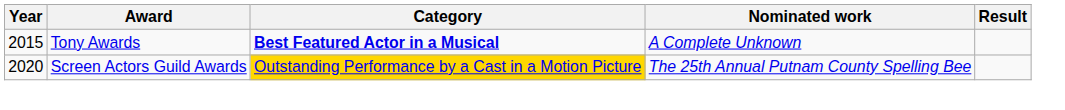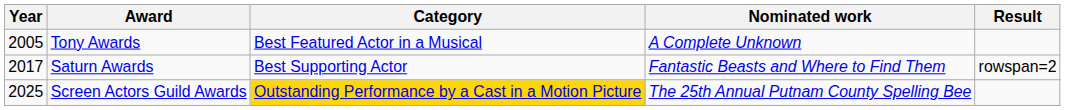(26, 42) 2015 -> (26, 42) 2005
(377, 42) bold -> (368, 42) normal
+ row: (102, 67)
(26, 67) 2020 -> (26, 92) 2025
